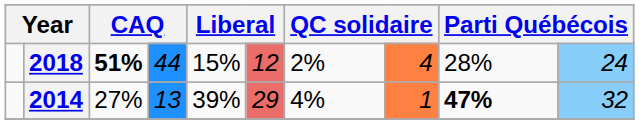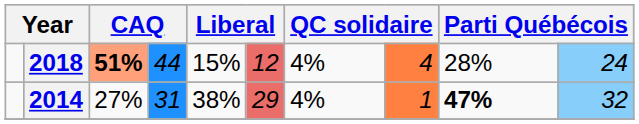(118, 63) no background -> (118, 63) lightsalmon background
(308, 63) 2% -> (308, 63) 4%
(167, 101) 13 -> (167, 101) 31
(216, 101) 39% -> (216, 101) 38%
